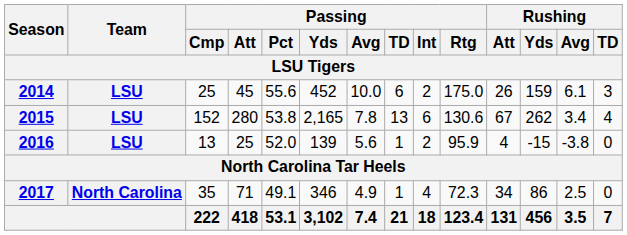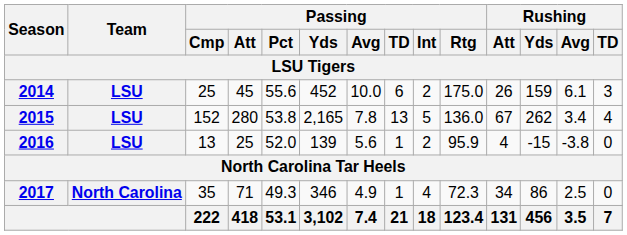(427, 117) 6 -> (427, 117) 5
(463, 117) 130.6 -> (463, 117) 136.0
(281, 192) 49.1 -> (281, 192) 49.3
